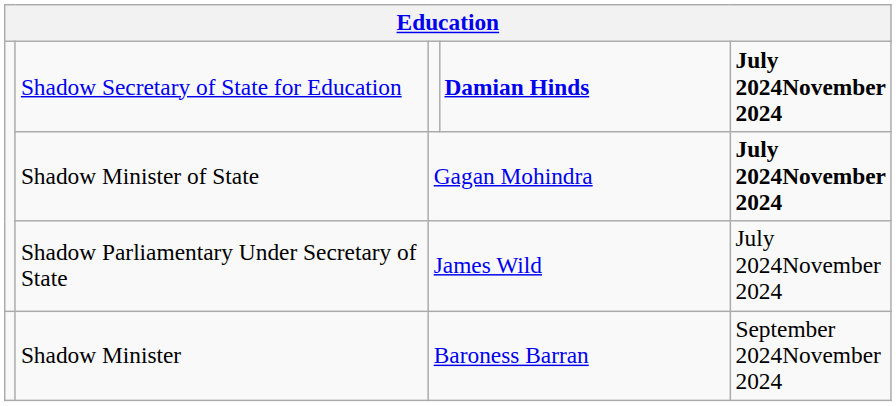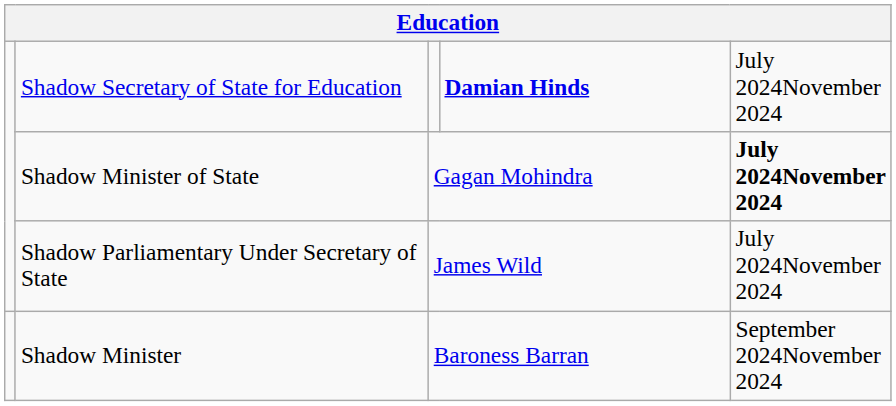(811, 86) bold -> (808, 86) normal
